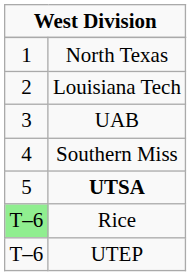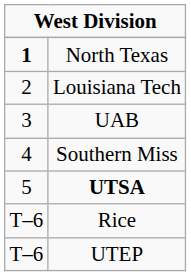(26, 54) normal -> (26, 54) bold
(26, 220) lightgreen background -> (26, 220) no background
